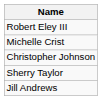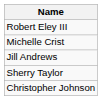(51, 57) Christopher Johnson -> (32, 57) Jill Andrews
(32, 88) Jill Andrews -> (51, 88) Christopher Johnson
